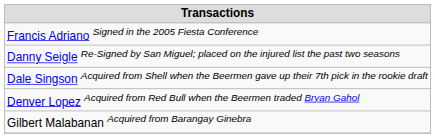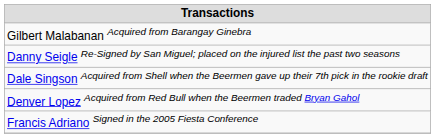(133, 34) Francis Adriano Signed in the 2005 Fiesta Conference -> (129, 34) Gilbert Malabanan Acquired from Barangay Ginebra
(129, 122) Gilbert Malabanan Acquired from Barangay Ginebra -> (133, 122) Francis Adriano Signed in the 2005 Fiesta Conference
